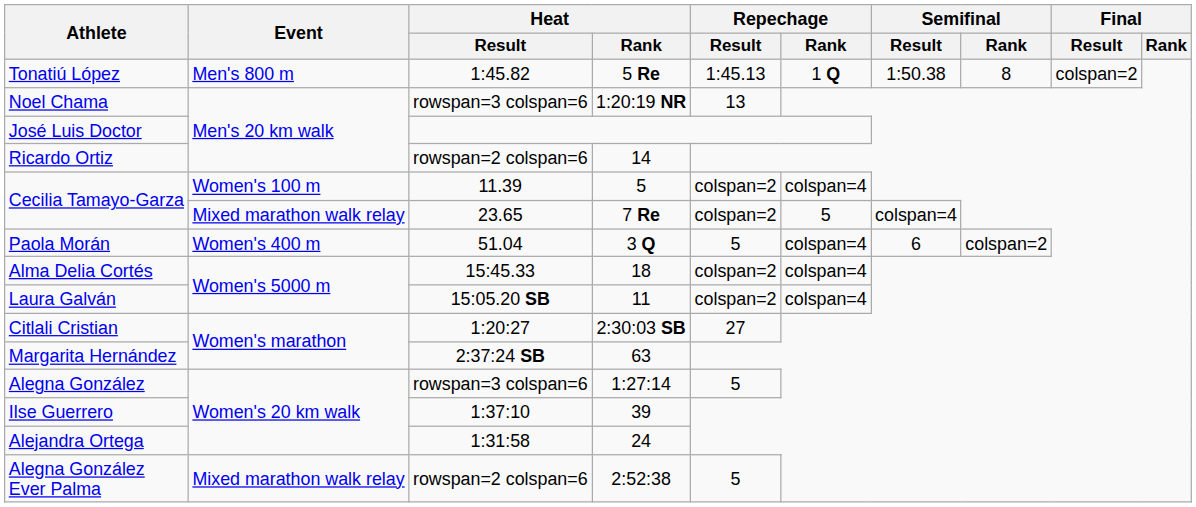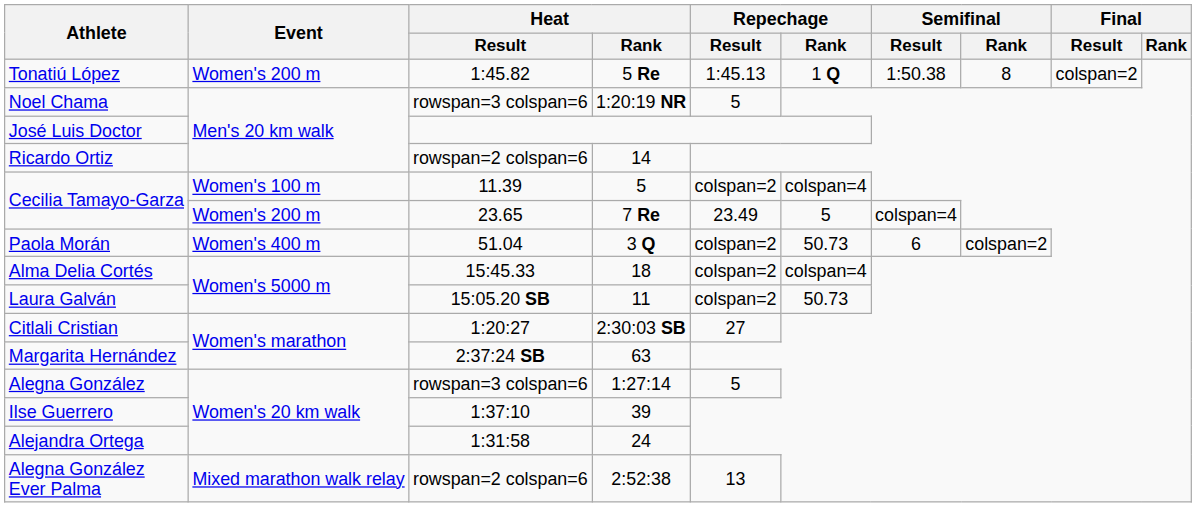(243, 74) Men's 800 m -> (256, 74) Women's 200 m
(736, 102) 13 -> (736, 102) 5
(298, 215) Mixed marathon walk relay -> (256, 215) Women's 200 m
(736, 215) colspan=2 -> (736, 215) 23.49
(736, 243) 5 -> (736, 243) colspan=2
(826, 243) colspan=4 -> (826, 243) 50.73
(826, 300) colspan=4 -> (826, 300) 50.73
(736, 479) 5 -> (736, 479) 13
